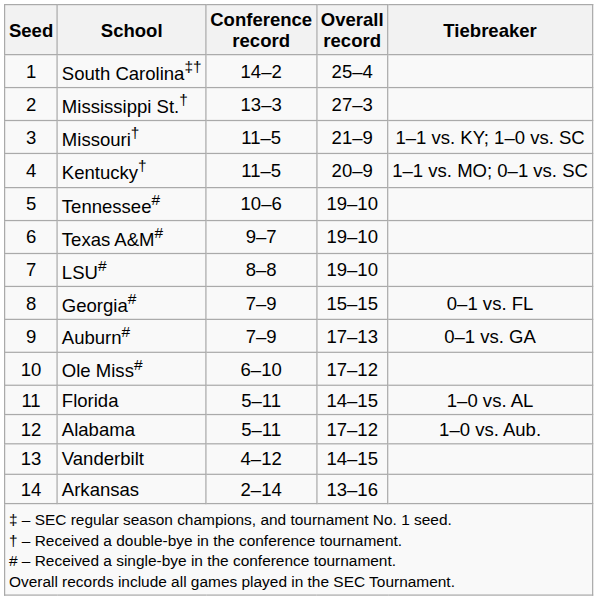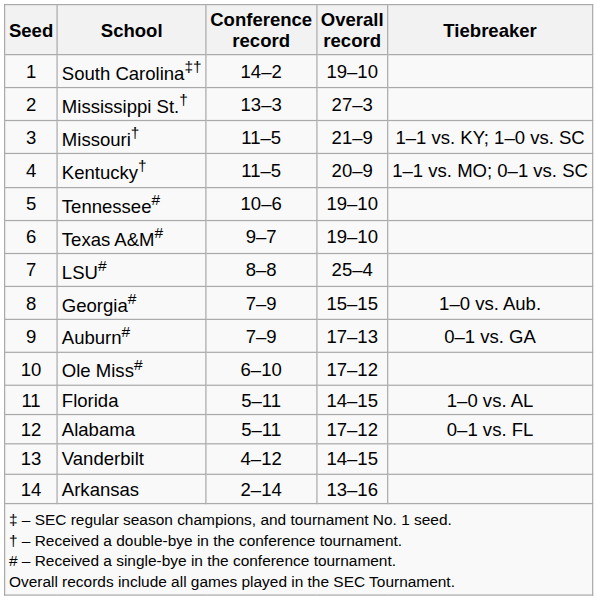(352, 71) 25–4 -> (352, 71) 19–10
(352, 270) 19–10 -> (352, 270) 25–4
(490, 303) 0–1 vs. FL -> (490, 303) 1–0 vs. Aub.
(490, 430) 1–0 vs. Aub. -> (490, 430) 0–1 vs. FL
